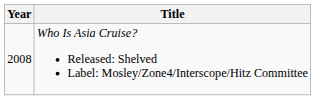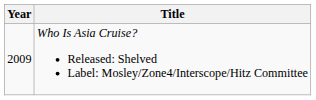(19, 59) 2008 -> (19, 59) 2009
